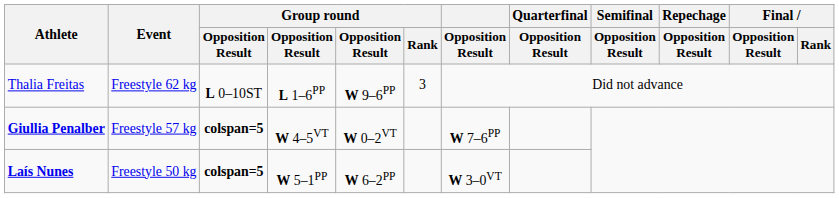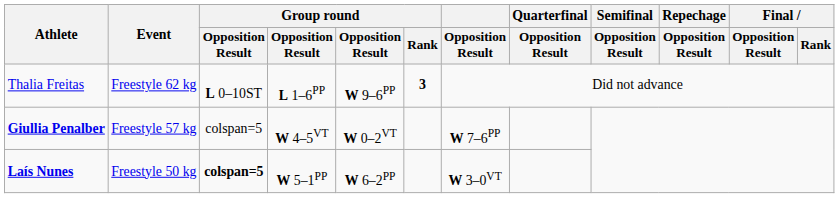(423, 85) normal -> (423, 85) bold
(234, 128) bold -> (234, 128) normal
